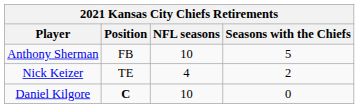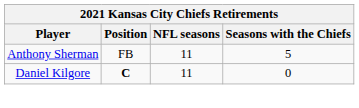(186, 53) 10 -> (186, 53) 11
- row: (53, 73)
(186, 93) 10 -> (186, 73) 11
